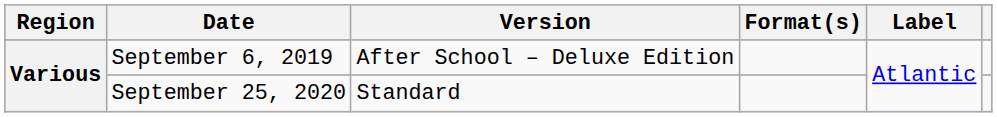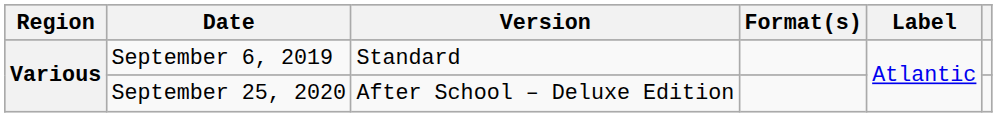(545, 58) After School – Deluxe Edition -> (409, 58) Standard
(409, 93) Standard -> (545, 93) After School – Deluxe Edition
